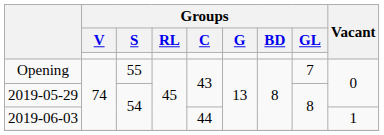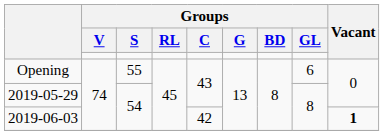(310, 71) 7 -> (310, 71) 6
(205, 118) 44 -> (205, 118) 42
(353, 118) normal -> (353, 118) bold
